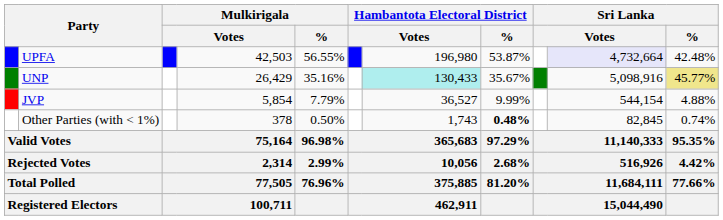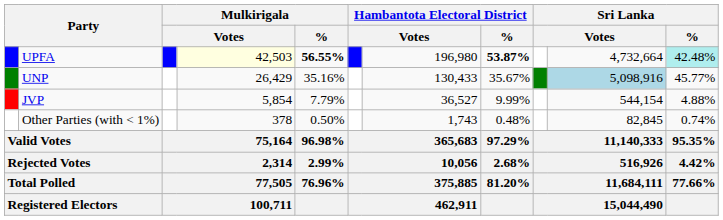(274, 57) no background -> (274, 57) lightyellow background
(324, 57) normal -> (323, 57) bold
(510, 57) normal -> (508, 57) bold
(636, 57) lavender background -> (636, 57) no background
(695, 57) no background -> (695, 57) paleturquoise background
(456, 78) paleturquoise background -> (456, 78) no background
(636, 78) no background -> (636, 78) lightblue background
(695, 78) khaki background -> (695, 78) no background
(512, 120) bold -> (513, 120) normal
